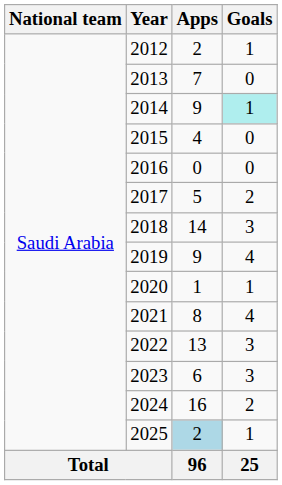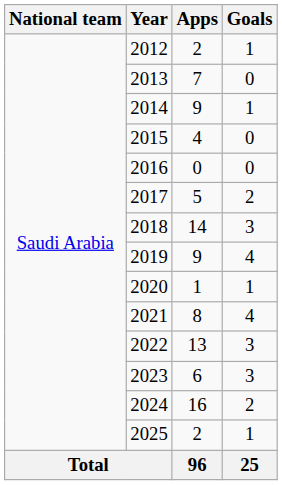(250, 108) paleturquoise background -> (250, 108) no background
(197, 434) lightblue background -> (197, 434) no background
